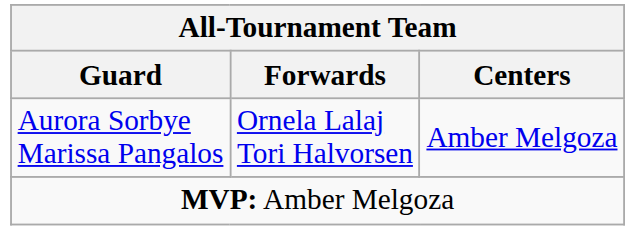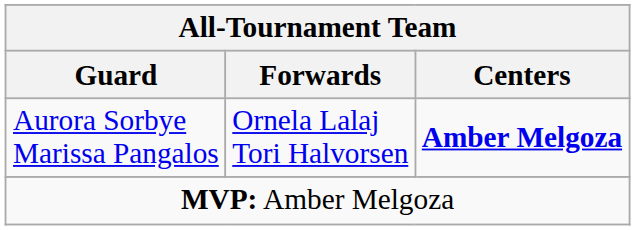(522, 137) normal -> (522, 137) bold
